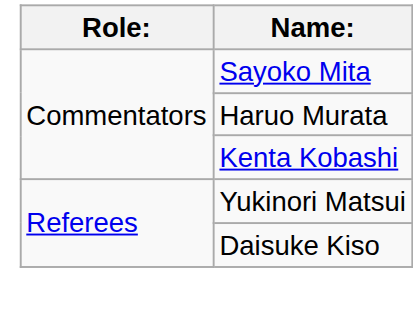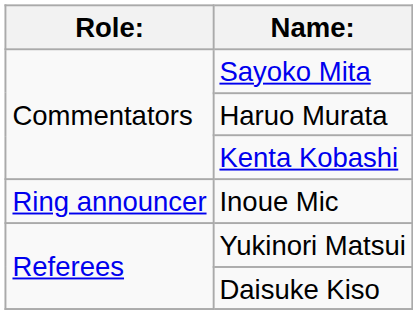+ row: (279, 201)
